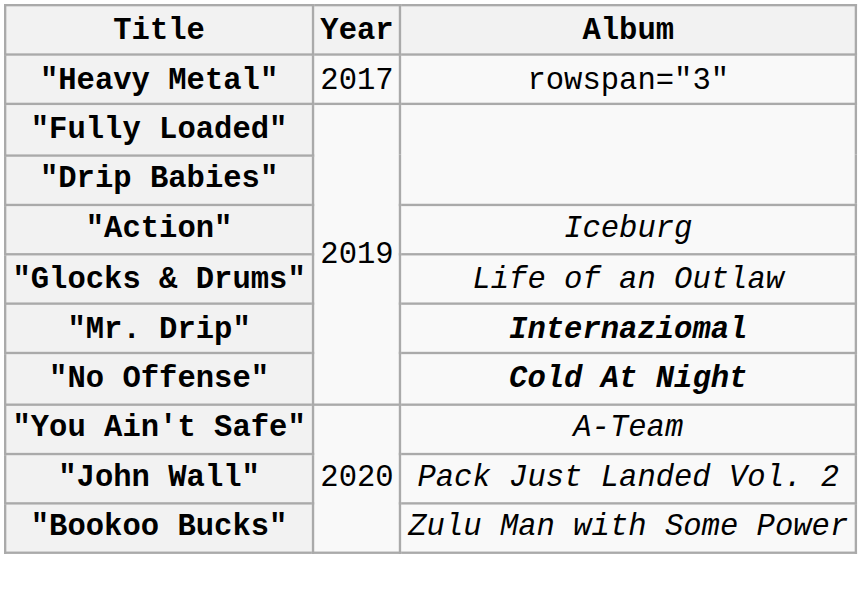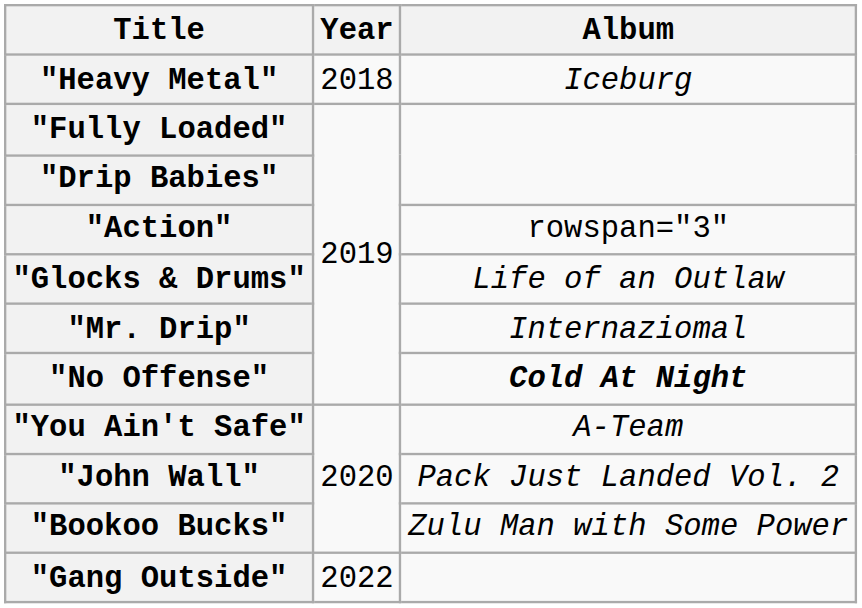(357, 80) 2017 -> (357, 80) 2018
(628, 80) rowspan="3" -> (628, 80) Iceburg
(628, 229) Iceburg -> (628, 229) rowspan="3"
(628, 329) bold -> (628, 329) normal
+ row: (159, 578)
